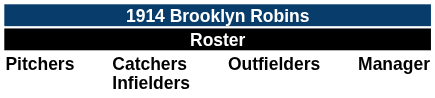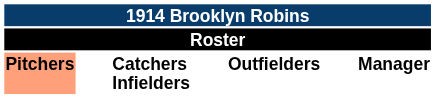(40, 64) no background -> (40, 64) lightsalmon background
